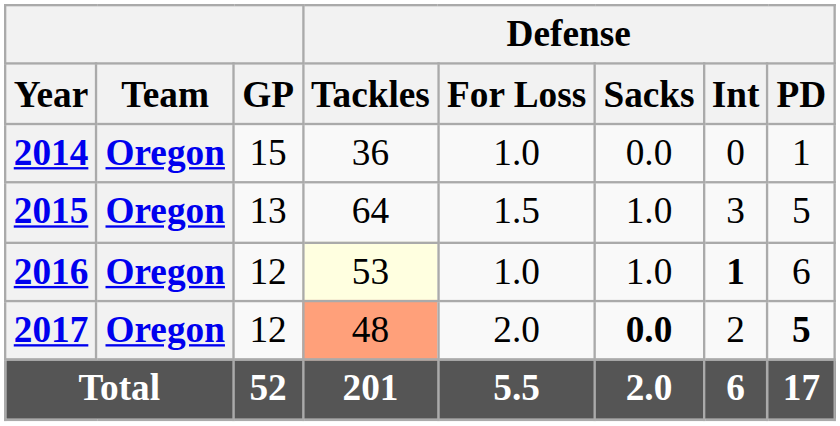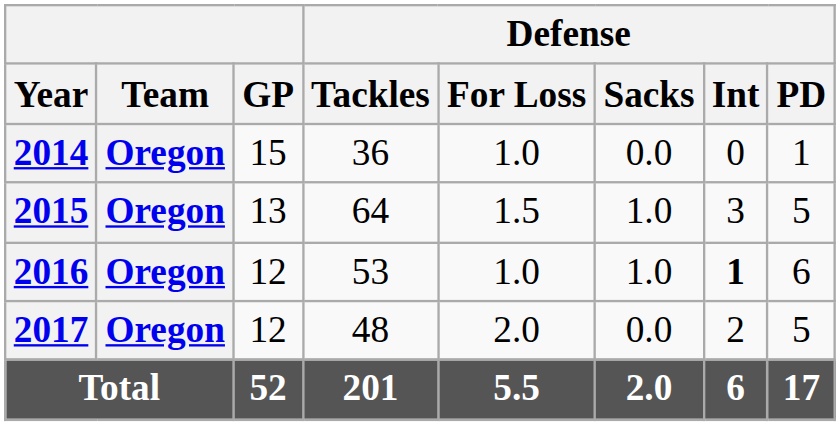(370, 270) lightyellow background -> (370, 270) no background
(370, 329) lightsalmon background -> (370, 329) no background
(649, 329) bold -> (649, 329) normal
(801, 329) bold -> (801, 329) normal
